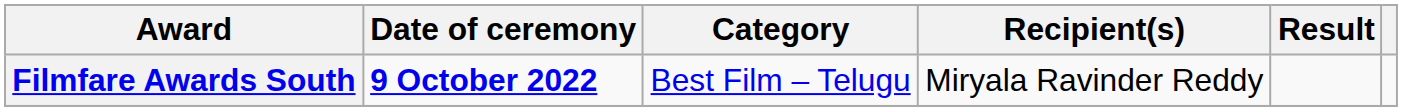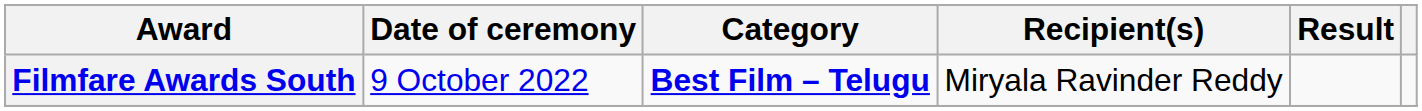(484, 79) bold -> (479, 79) normal
(781, 79) normal -> (790, 79) bold
